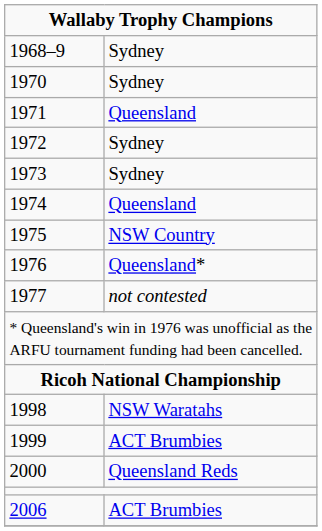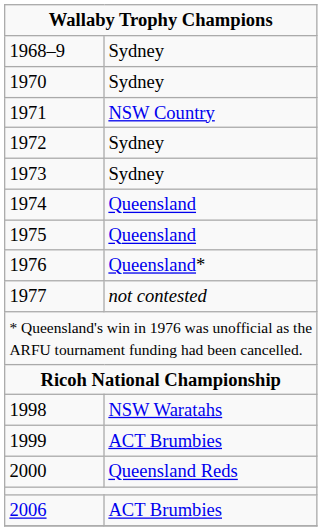(152, 112) Queensland -> (162, 112) NSW Country
(162, 234) NSW Country -> (152, 234) Queensland
